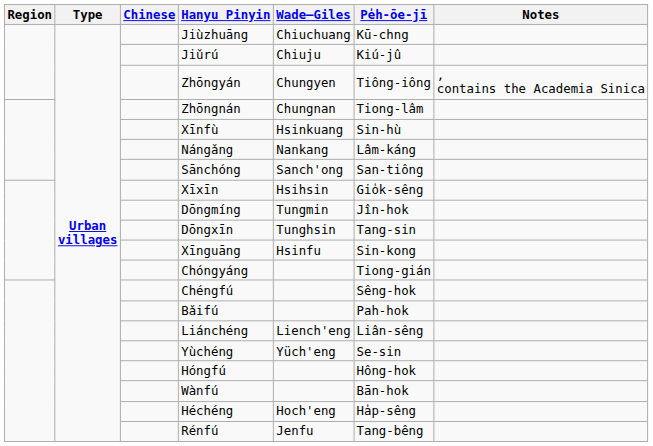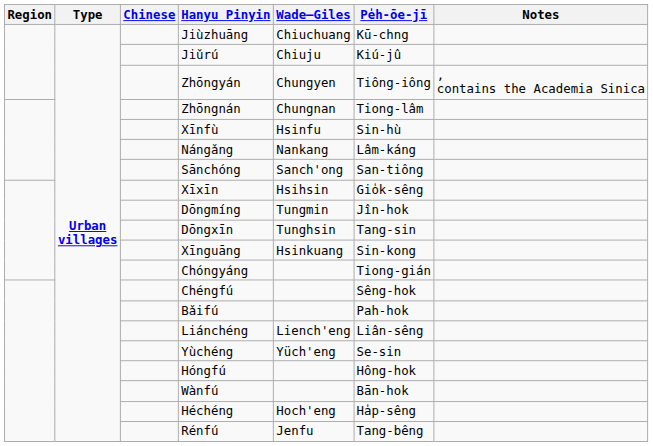(310, 129) Hsinkuang -> (299, 129) Hsinfu
(299, 250) Hsinfu -> (310, 250) Hsinkuang
